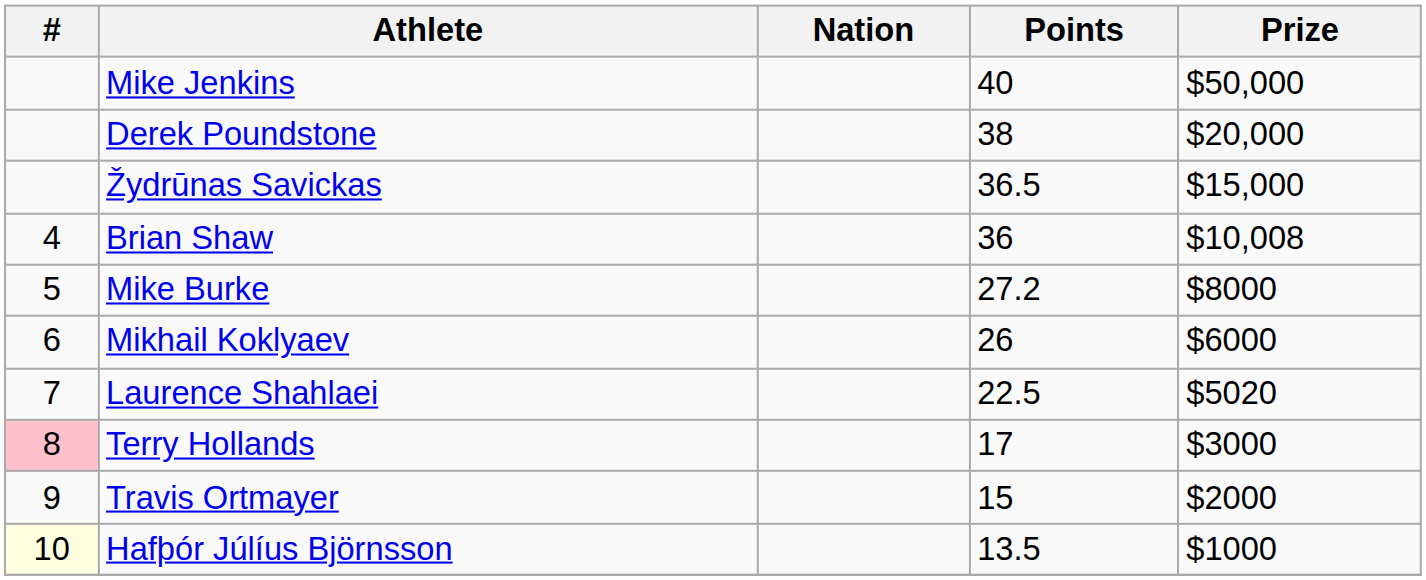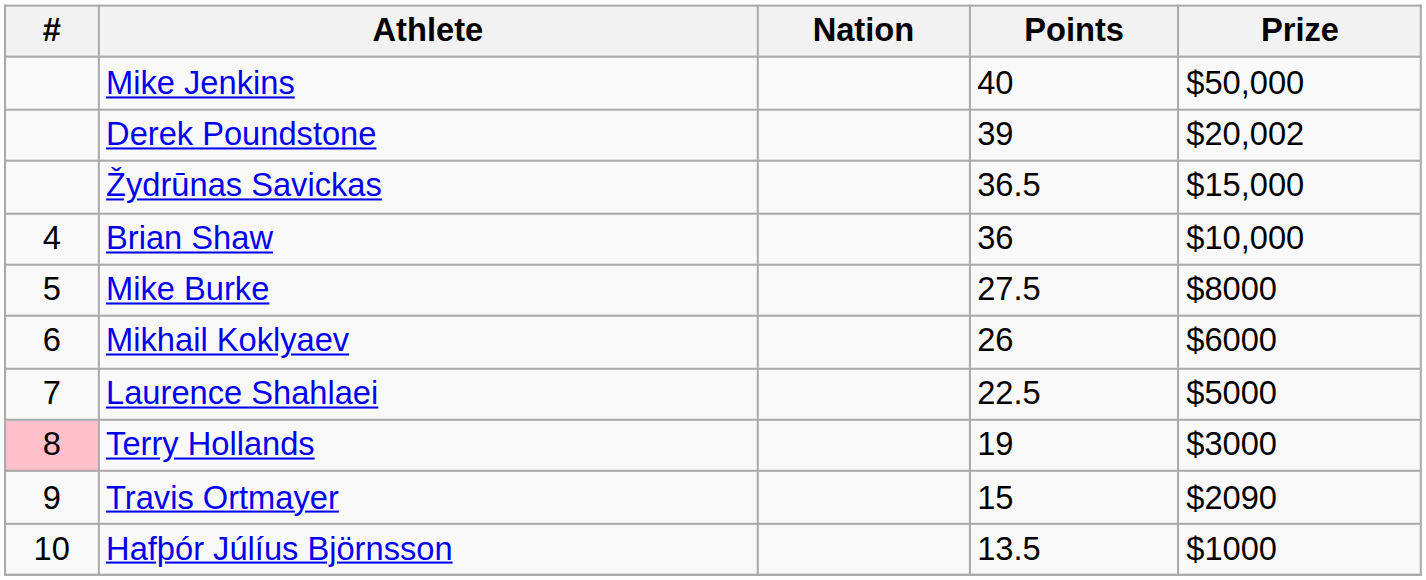(995, 134) 38 -> (995, 134) 39
(1245, 134) $20,000 -> (1245, 134) $20,002
(1245, 238) $10,008 -> (1245, 238) $10,000
(1009, 289) 27.2 -> (1009, 289) 27.5
(1232, 393) $5020 -> (1232, 393) $5000
(995, 445) 17 -> (995, 445) 19
(1232, 496) $2000 -> (1232, 496) $2090
(52, 548) lightyellow background -> (52, 548) no background
